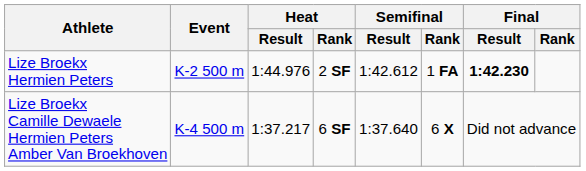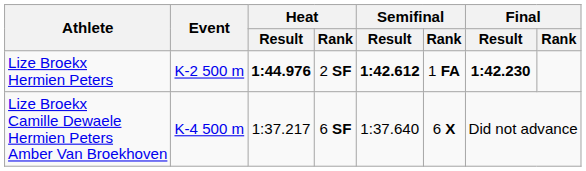(281, 72) normal -> (281, 72) bold
(388, 72) normal -> (390, 72) bold
